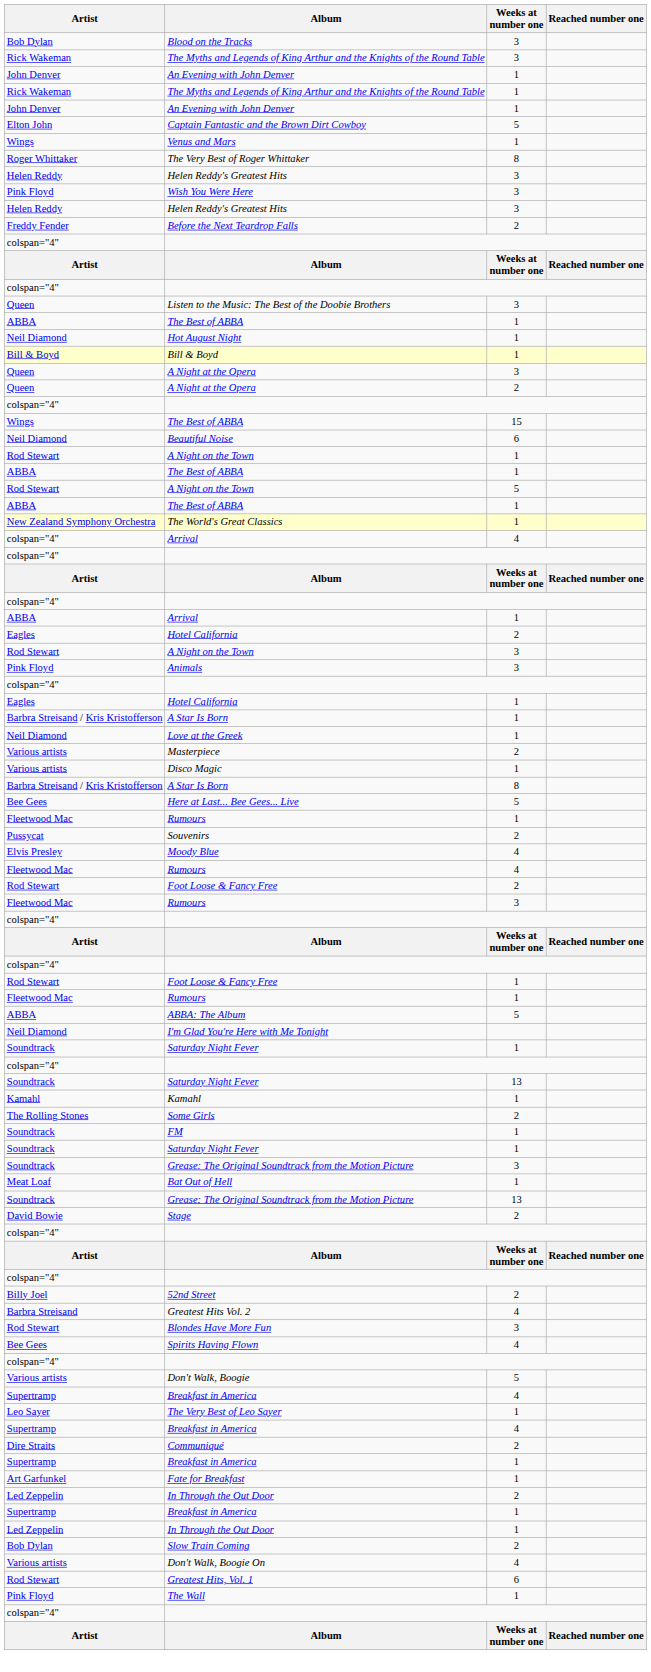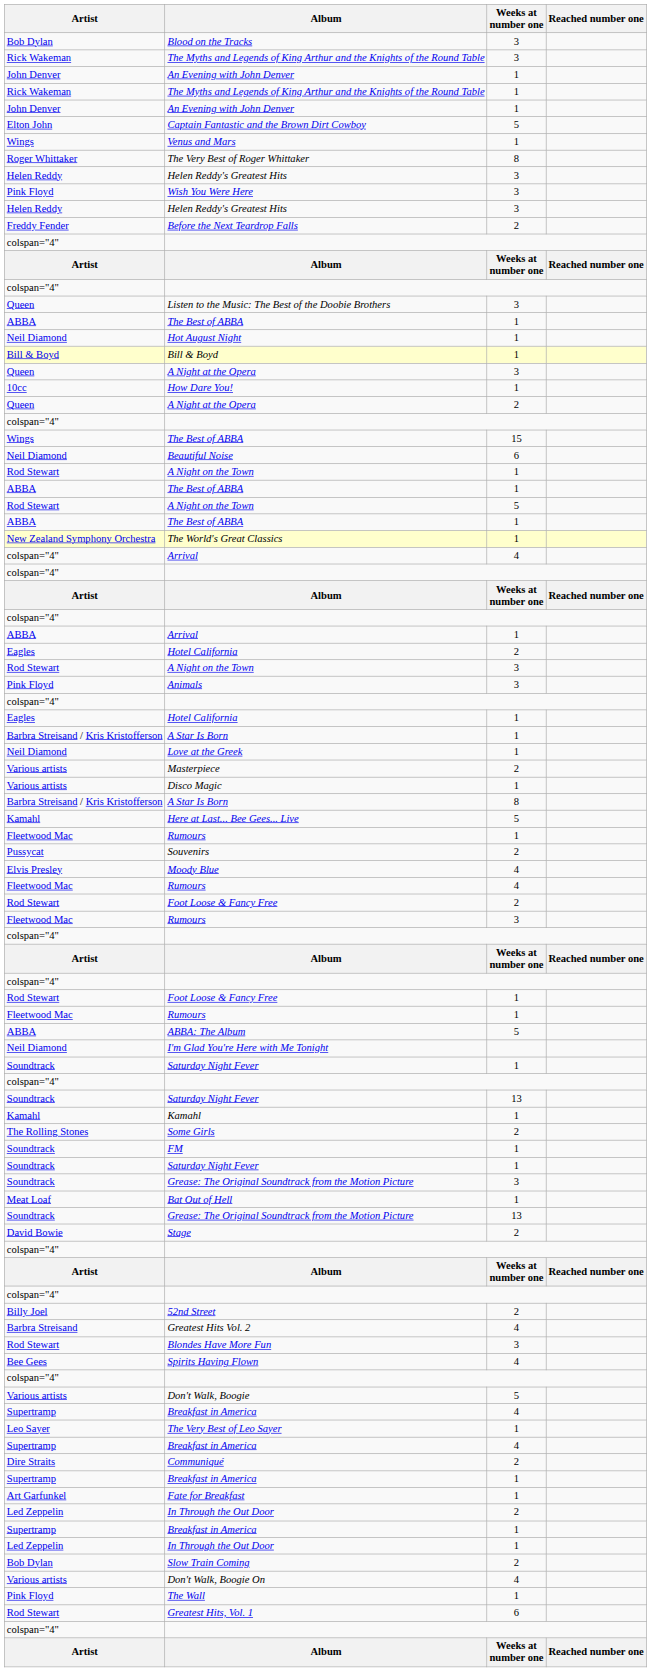+ row: (200, 388)
(27, 802) Bee Gees -> (23, 818) Kamahl
rows swapped: (210, 1579) <-> (186, 1596)
